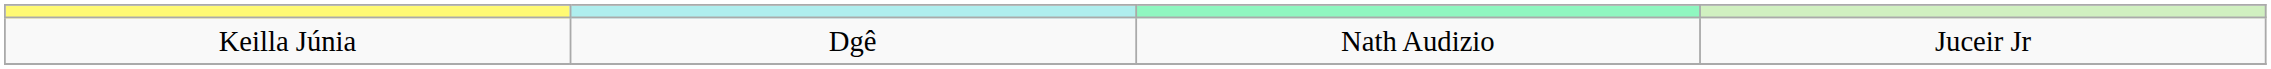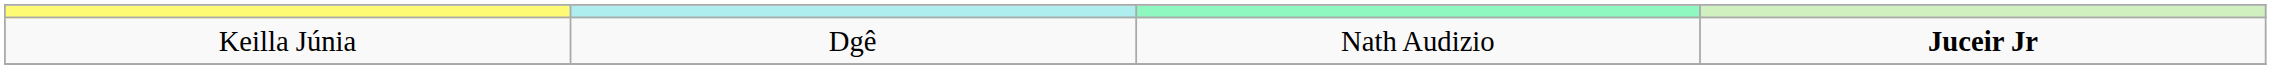(1983, 40) normal -> (1983, 40) bold
